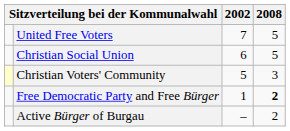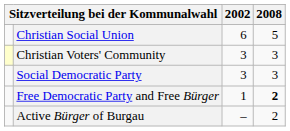- row: (65, 34)
(243, 75) 5 -> (243, 55) 3
+ row: (79, 75)
